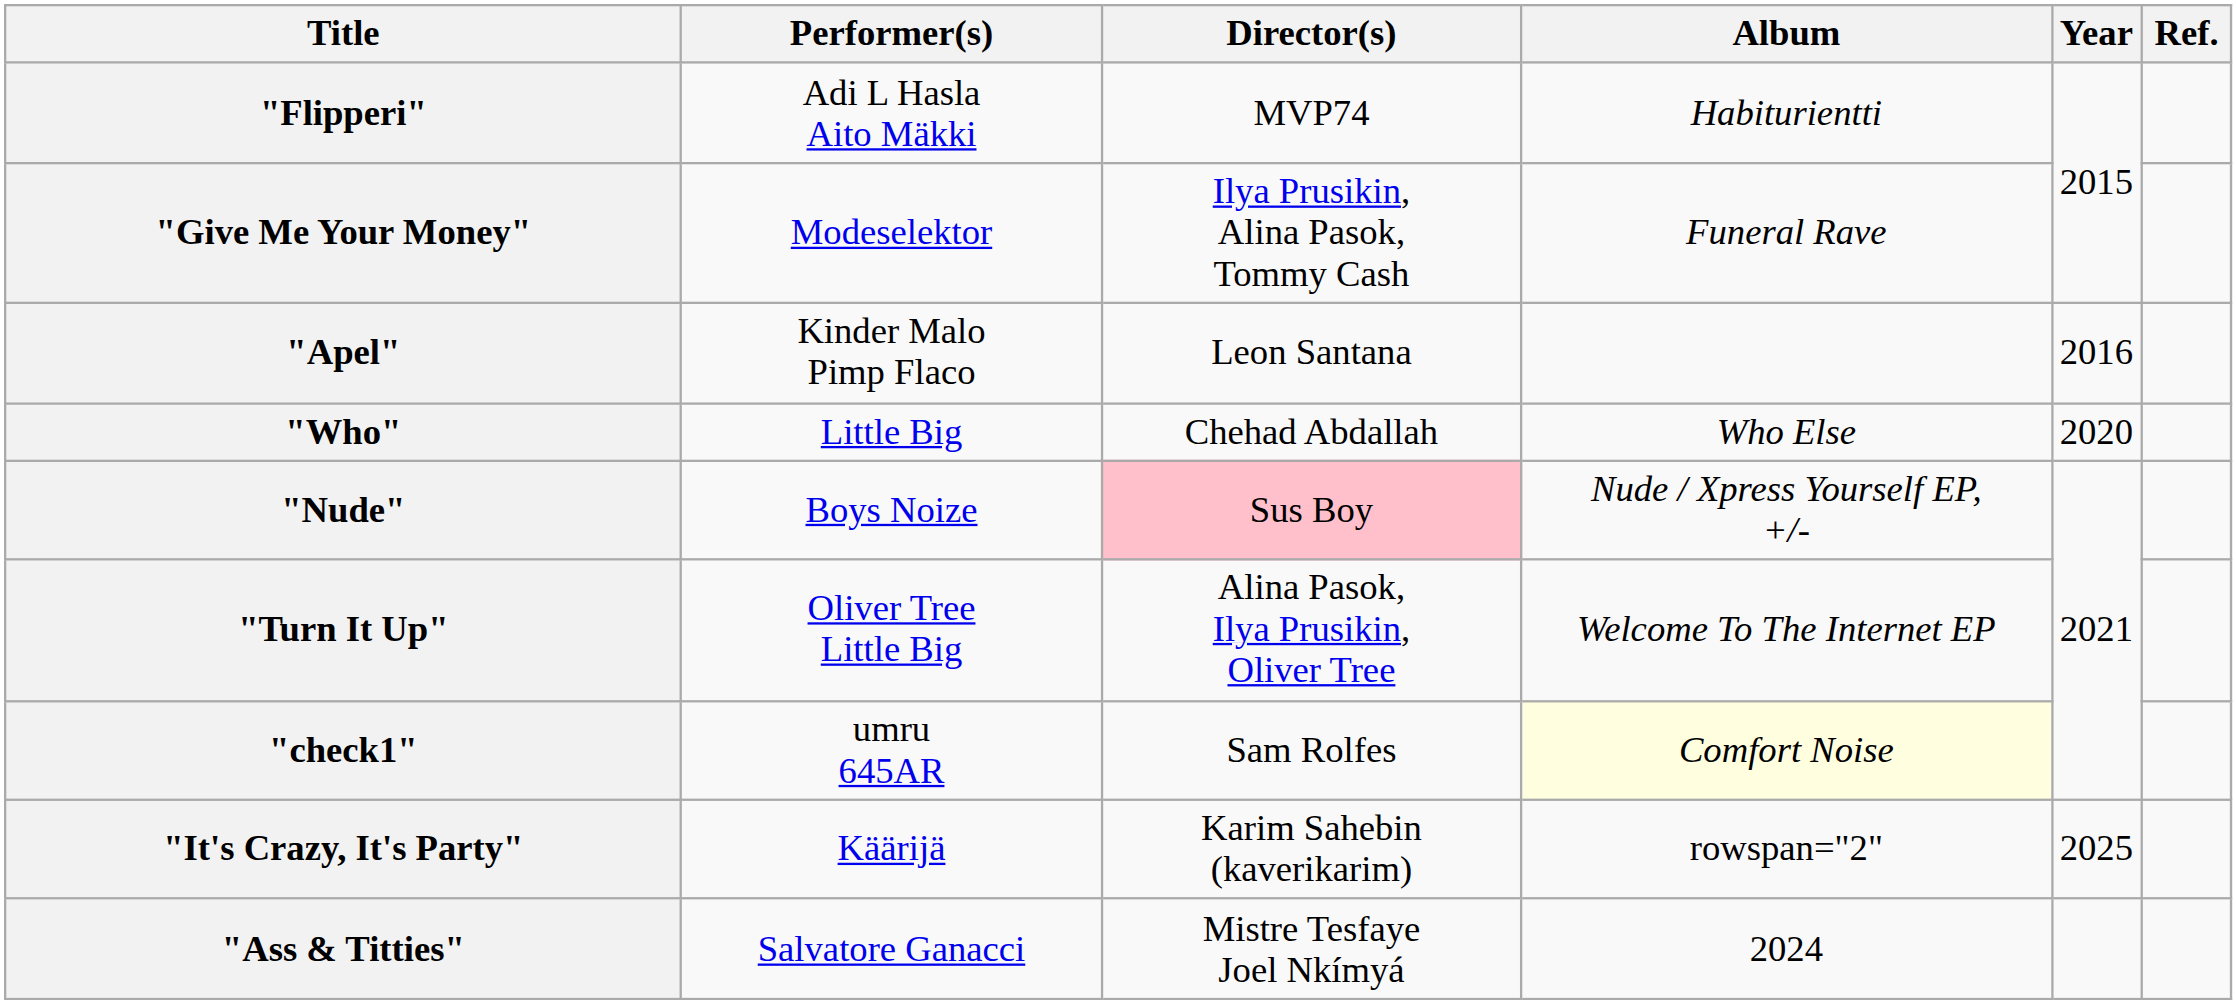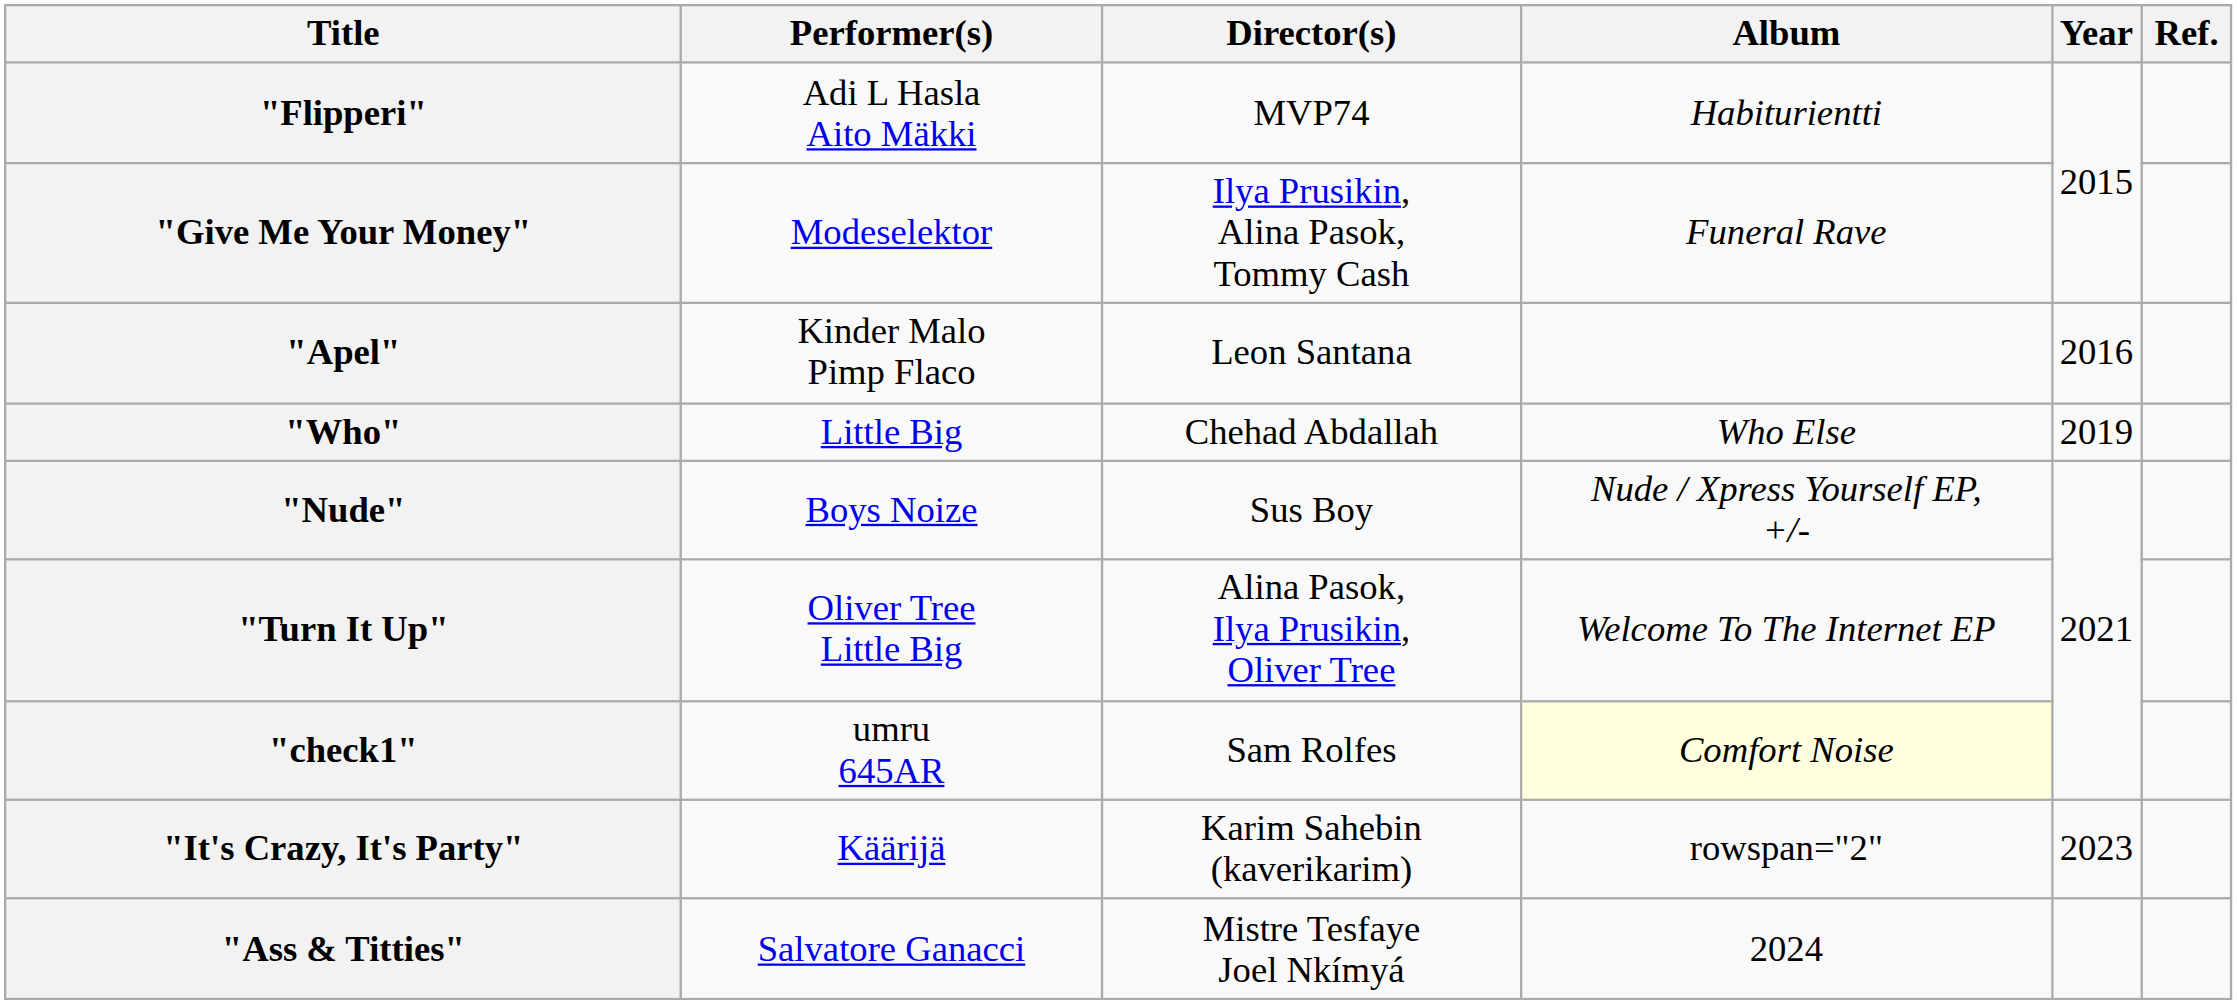(2096, 430) 2020 -> (2096, 430) 2019
(1311, 509) pink background -> (1311, 509) no background
(2096, 848) 2025 -> (2096, 848) 2023
